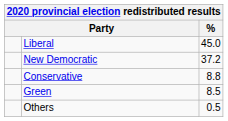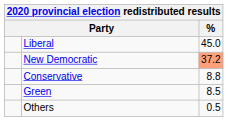(211, 60) no background -> (211, 60) lightsalmon background
